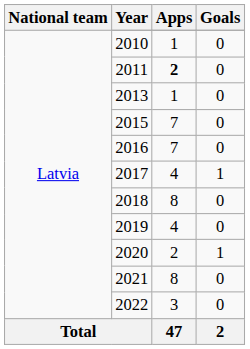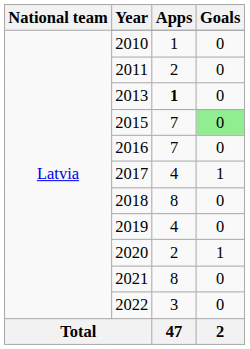(174, 69) bold -> (174, 69) normal
(174, 95) normal -> (174, 95) bold
(220, 122) no background -> (220, 122) lightgreen background
